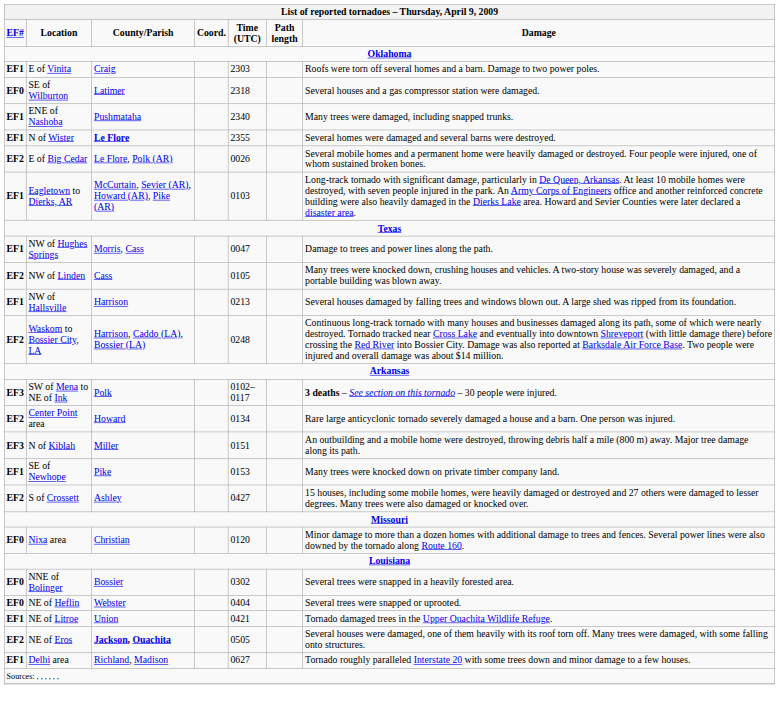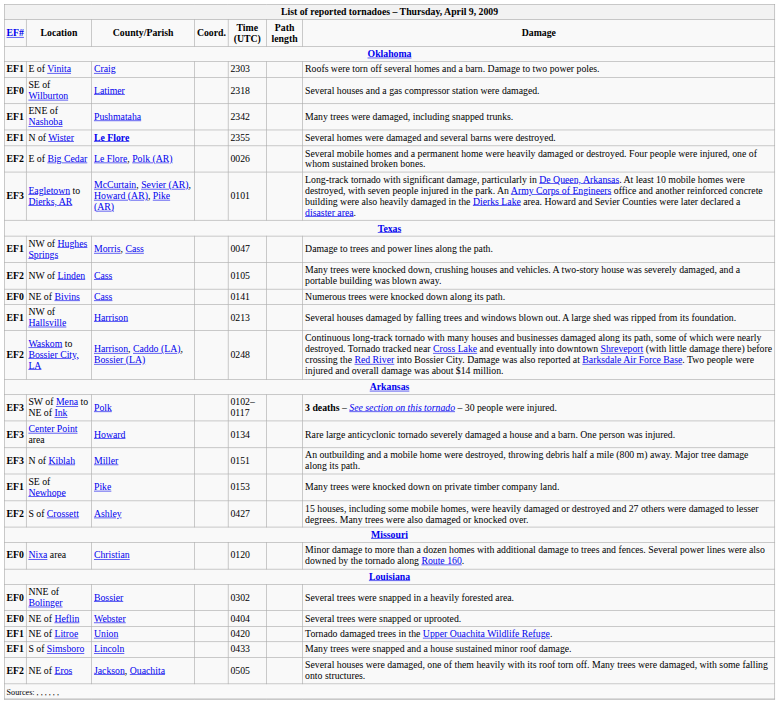(240, 117) 2340 -> (240, 117) 2342
(15, 196) EF1 -> (15, 196) EF3
(240, 196) 0103 -> (240, 196) 0101
+ row: (54, 296)
(15, 419) EF2 -> (15, 434) EF3
(240, 618) 0421 -> (240, 634) 0420
+ row: (56, 649)
(132, 639) bold -> (129, 670) normal
- row: (49, 660)
